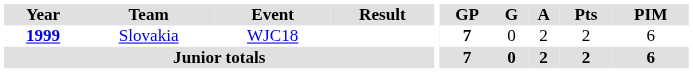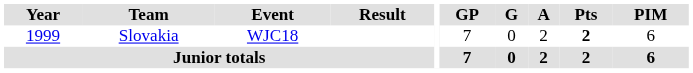(43, 36) bold -> (43, 36) normal
(467, 36) bold -> (467, 36) normal
(586, 36) normal -> (586, 36) bold
